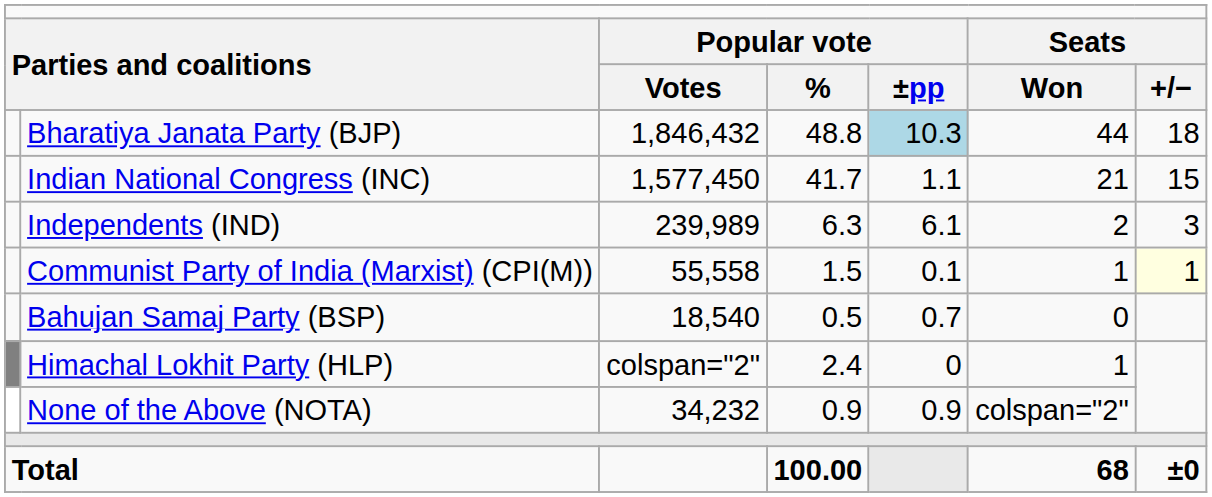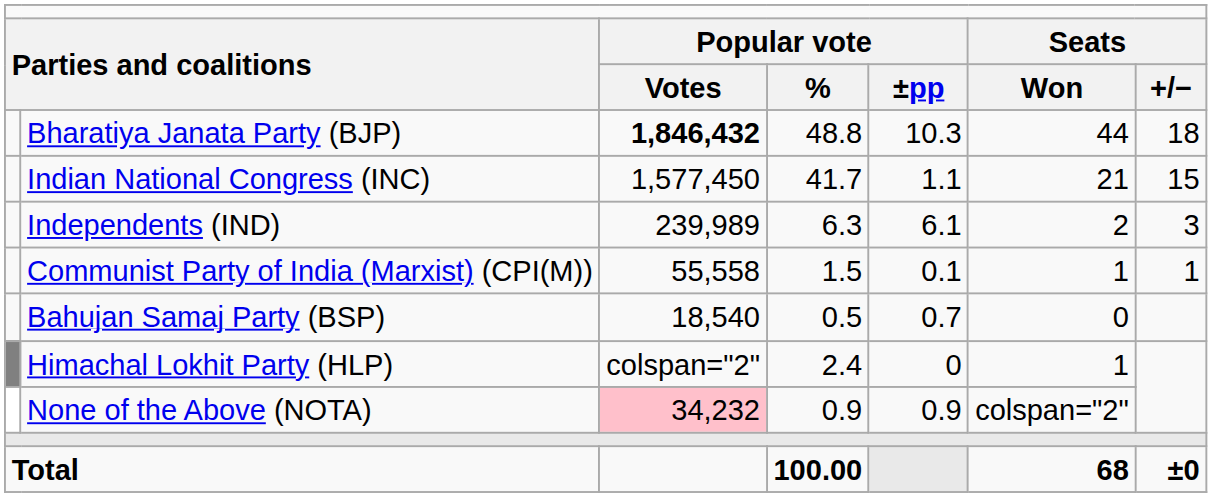(695, 134) normal -> (695, 134) bold
(933, 134) lightblue background -> (933, 134) no background
(1192, 271) lightyellow background -> (1192, 271) no background
(716, 409) no background -> (716, 409) pink background
